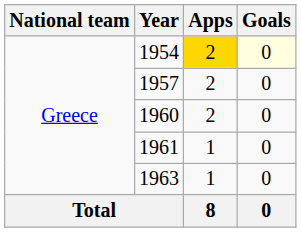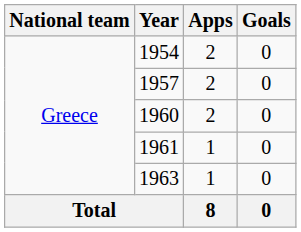(210, 52) gold background -> (210, 52) no background
(266, 52) lightyellow background -> (266, 52) no background
